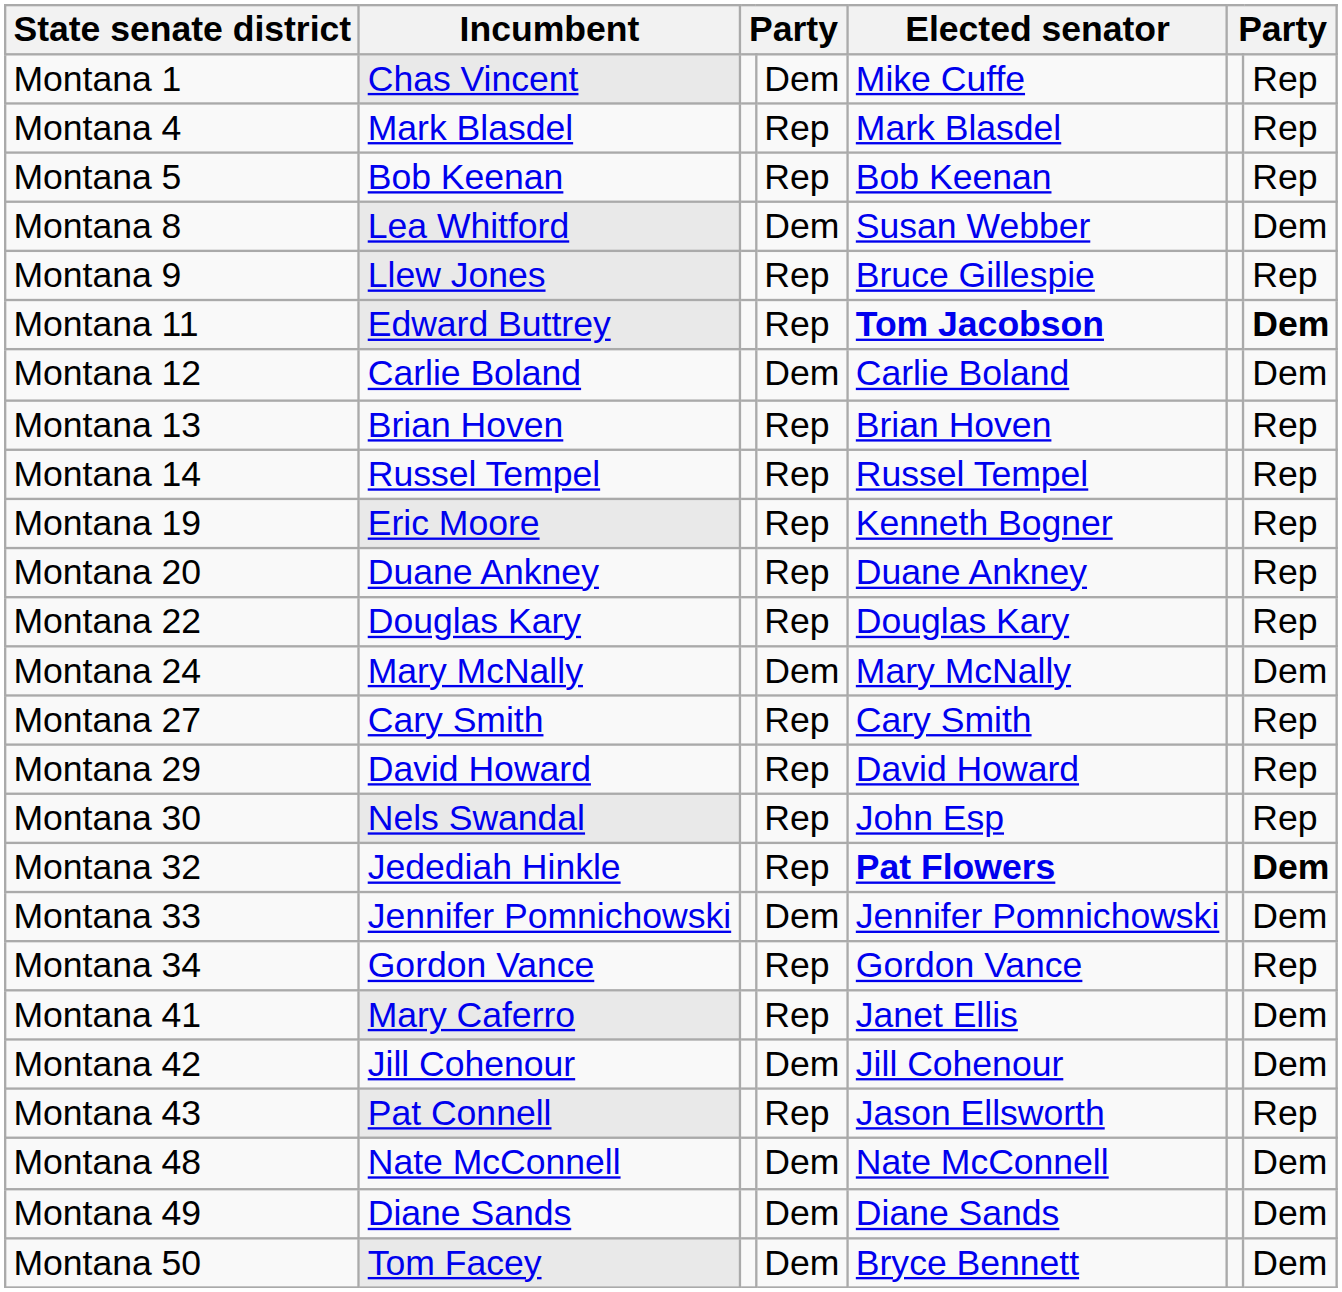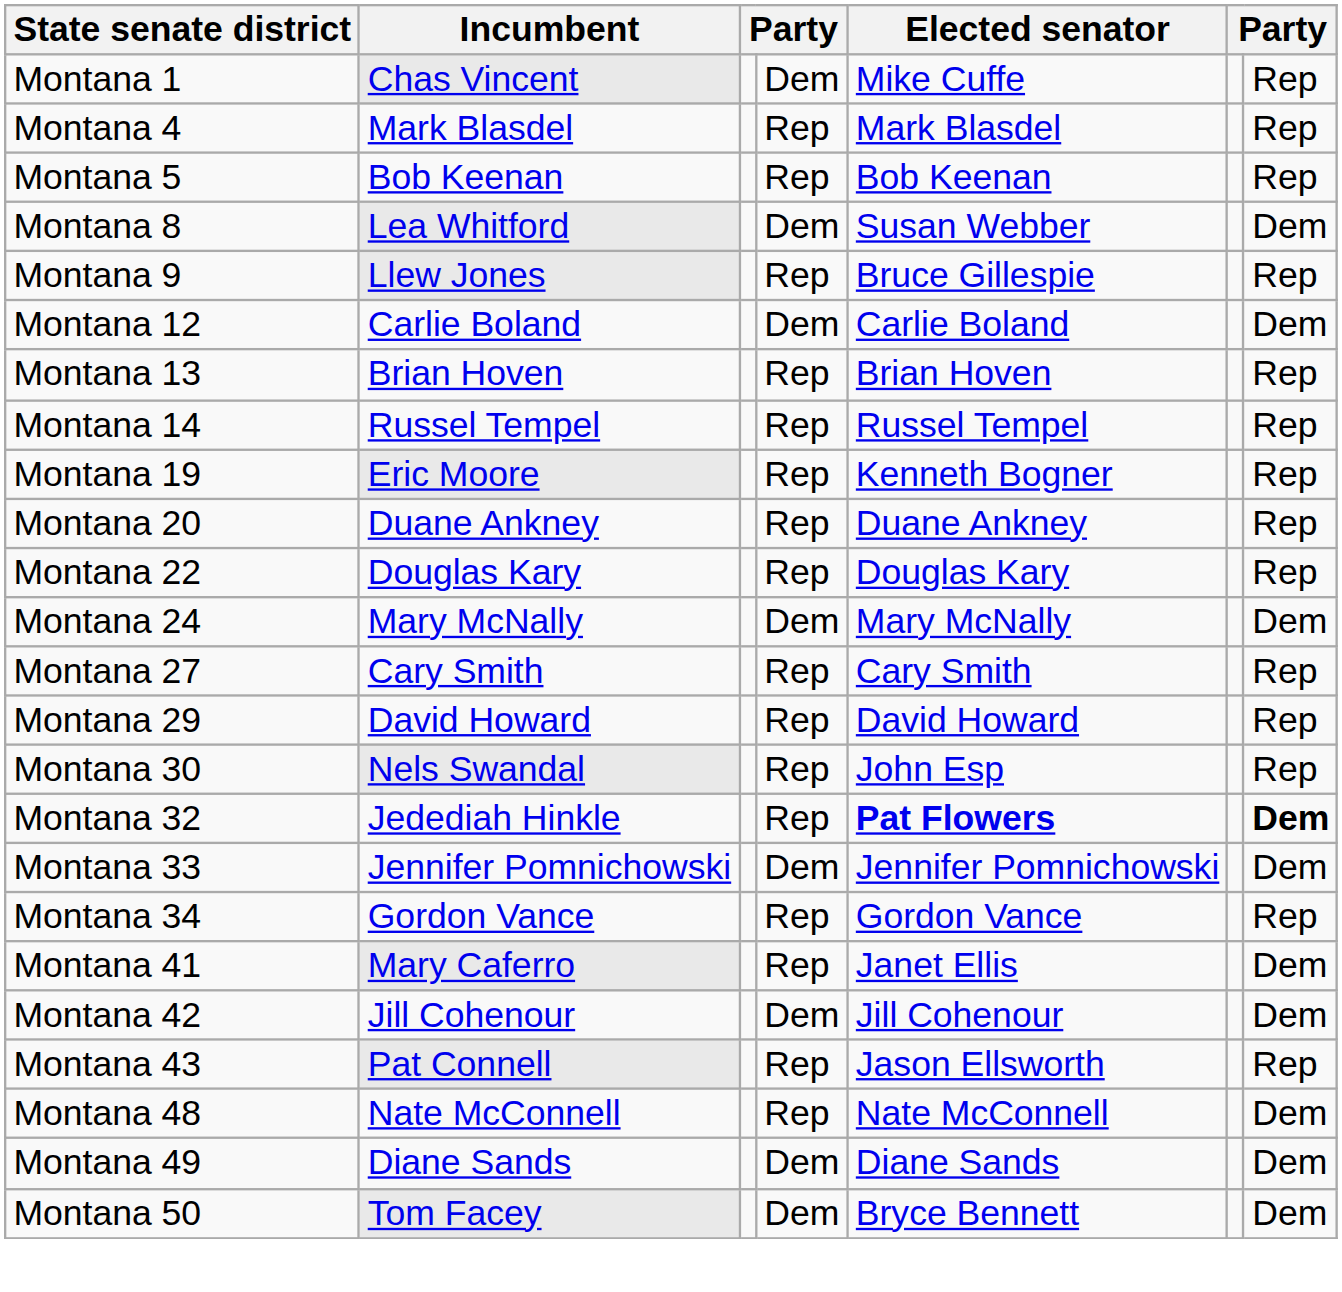- row: (106, 325)
(802, 1162) Dem -> (797, 1113) Rep
